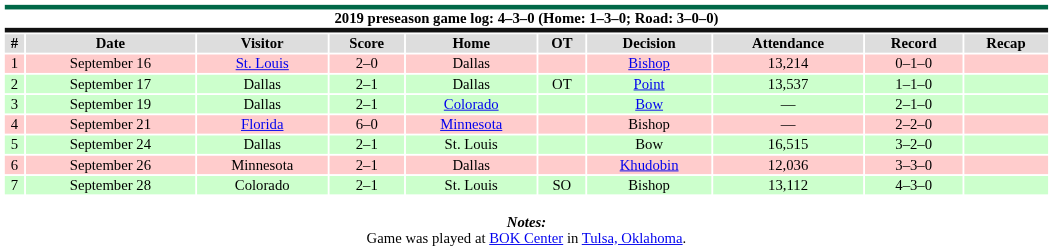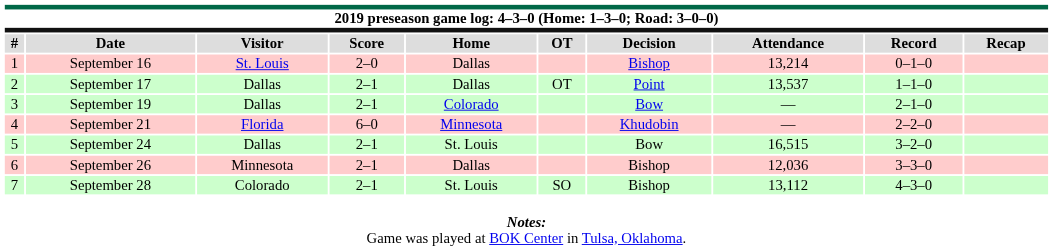(649, 124) Bishop -> (649, 124) Khudobin
(649, 164) Khudobin -> (649, 164) Bishop
